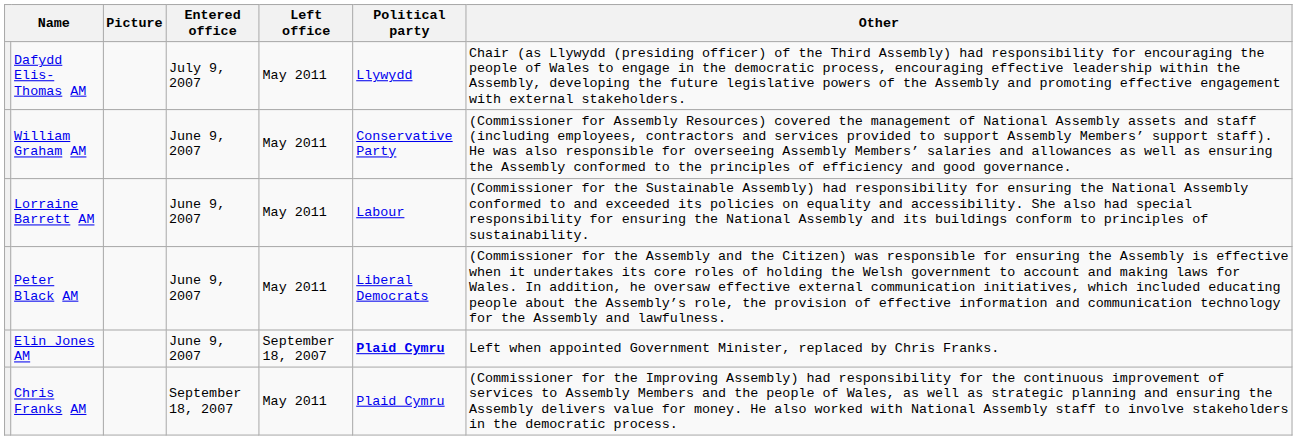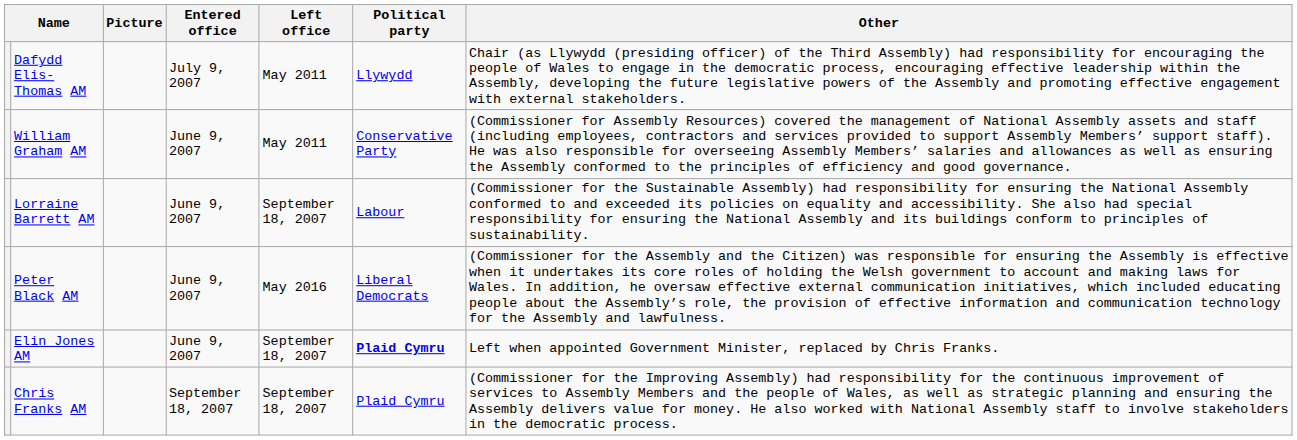(295, 212) May 2011 -> (299, 212) September 18, 2007
(295, 288) May 2011 -> (295, 288) May 2016
(295, 401) May 2011 -> (299, 401) September 18, 2007
